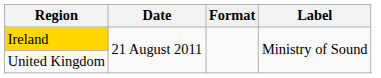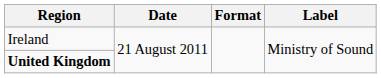(28, 38) gold background -> (28, 38) no background
(56, 61) normal -> (59, 61) bold
